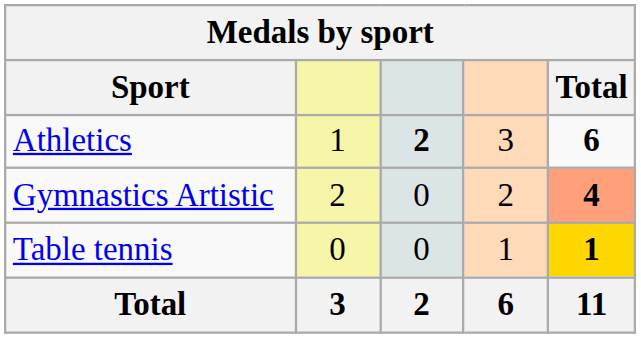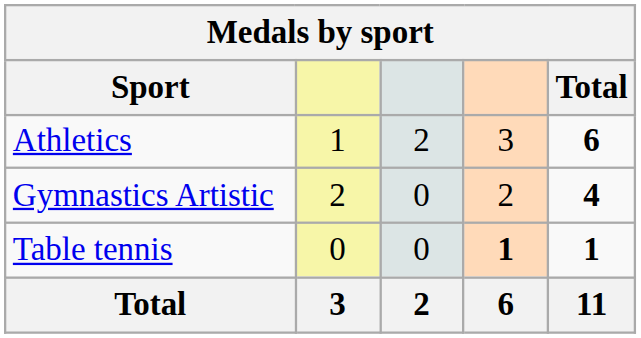(422, 140) bold -> (422, 140) normal
(592, 195) lightsalmon background -> (592, 195) no background
(506, 249) normal -> (506, 249) bold
(592, 249) gold background -> (592, 249) no background
